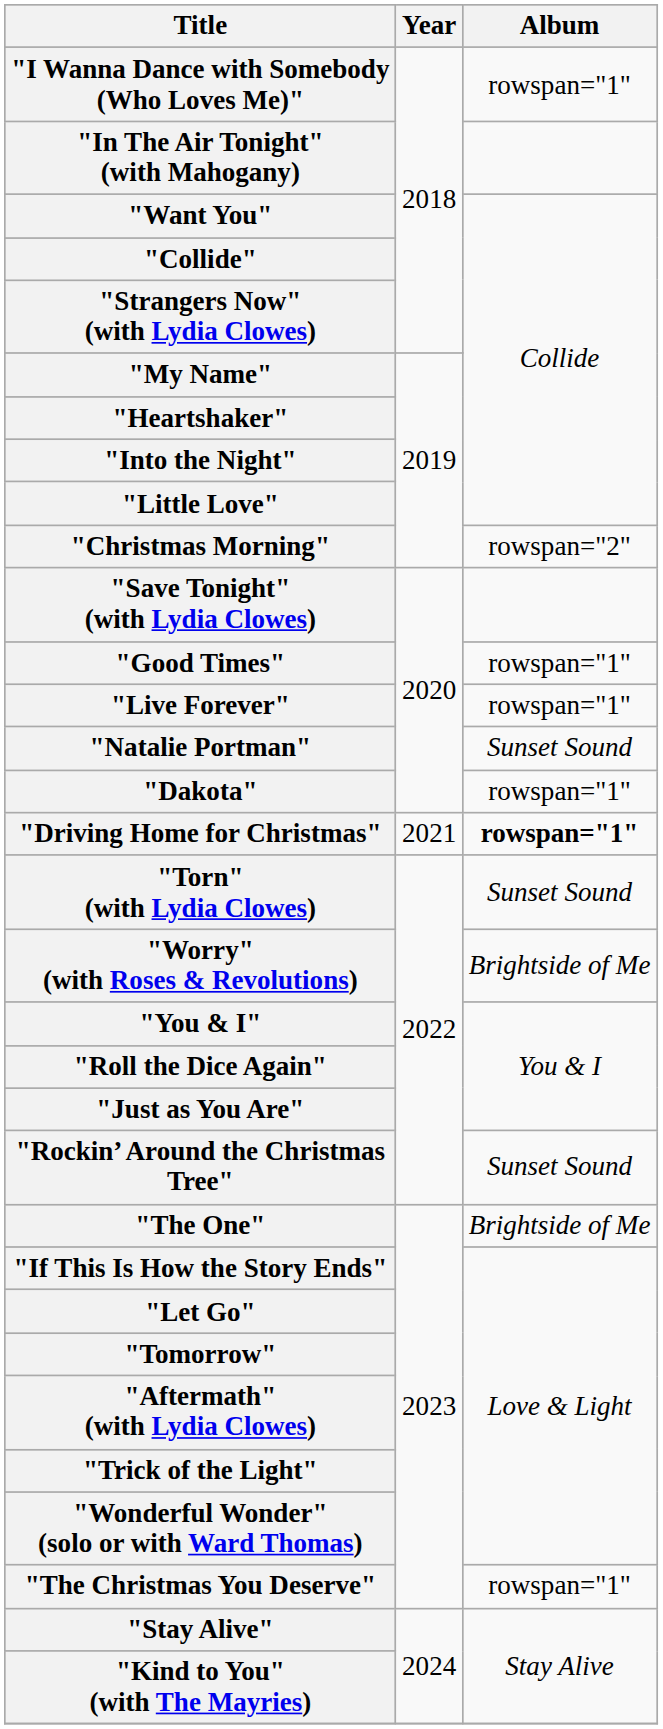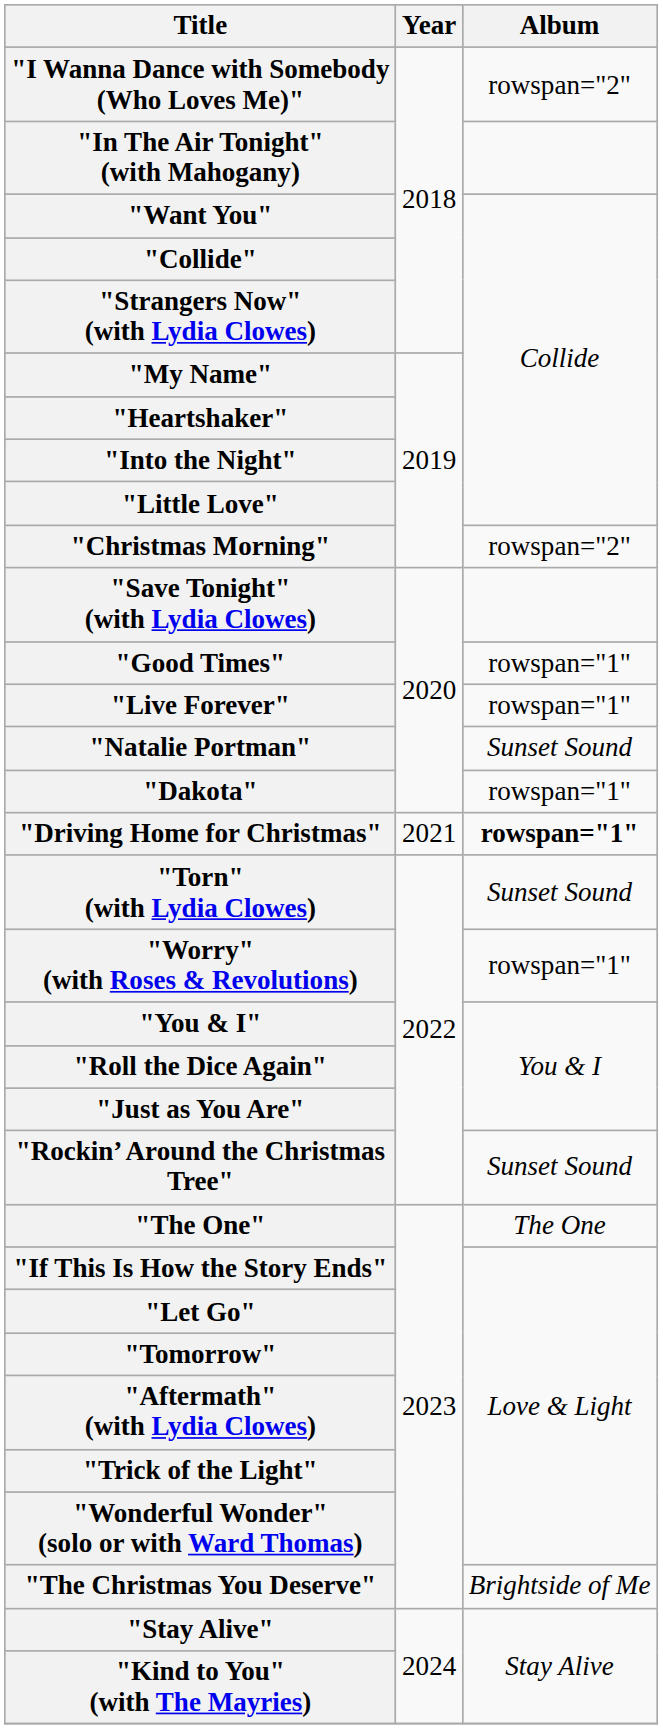(560, 84) rowspan="1" -> (560, 84) rowspan="2"
(560, 965) Brightside of Me -> (560, 965) rowspan="1"
(560, 1225) Brightside of Me -> (560, 1225) The One
(560, 1586) rowspan="1" -> (560, 1586) Brightside of Me
